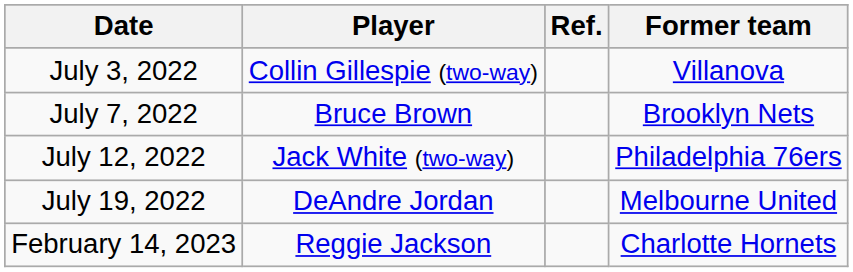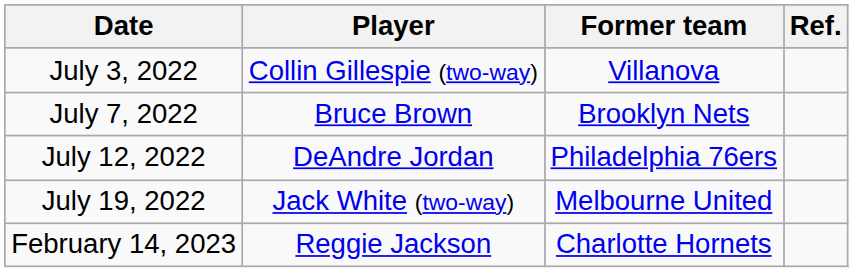columns swapped: (728, 26) <-> (577, 26)
(393, 157) Jack White (two-way) -> (393, 157) DeAndre Jordan
(393, 200) DeAndre Jordan -> (393, 200) Jack White (two-way)
